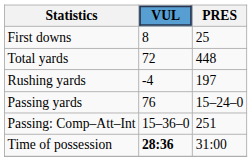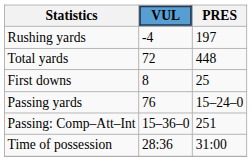rows swapped: (39, 37) <-> (47, 80)
(158, 145) bold -> (157, 145) normal
